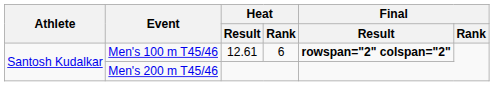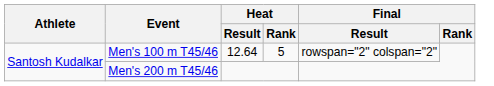(242, 53) 12.61 -> (242, 53) 12.64
(281, 53) 6 -> (281, 53) 5
(376, 53) bold -> (369, 53) normal
